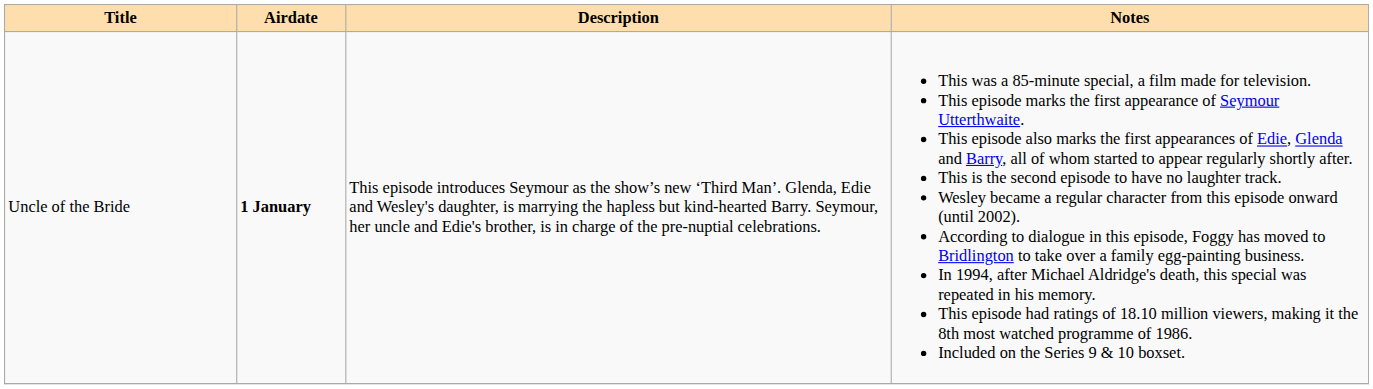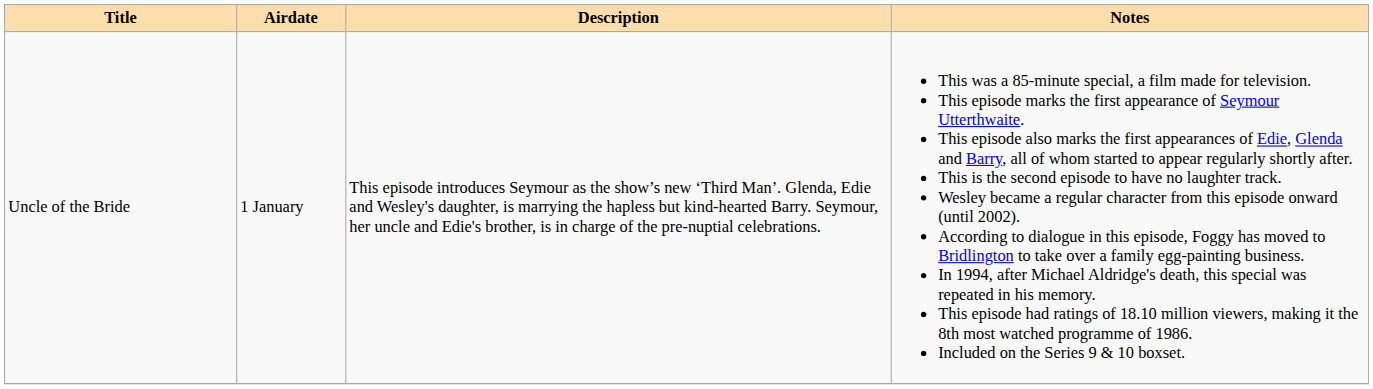(276, 207) bold -> (272, 207) normal
